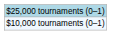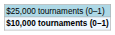(55, 23) normal -> (57, 23) bold
